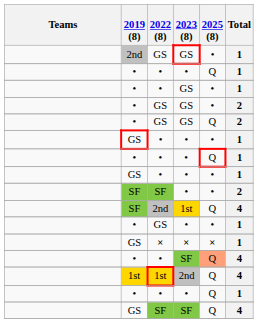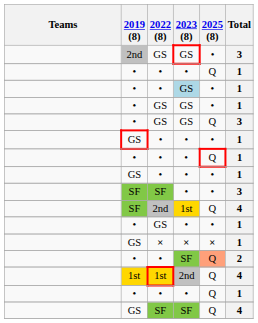(239, 54) 1 -> (239, 54) 3
(186, 88) no background -> (186, 88) lightblue background
(239, 105) 2 -> (239, 105) 1
(239, 122) 2 -> (239, 122) 3
(239, 191) 2 -> (239, 191) 3
(239, 258) 4 -> (239, 258) 2
